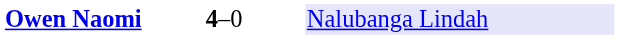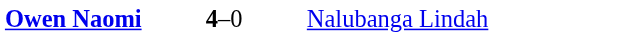(398, 19) lavender background -> (398, 19) no background
